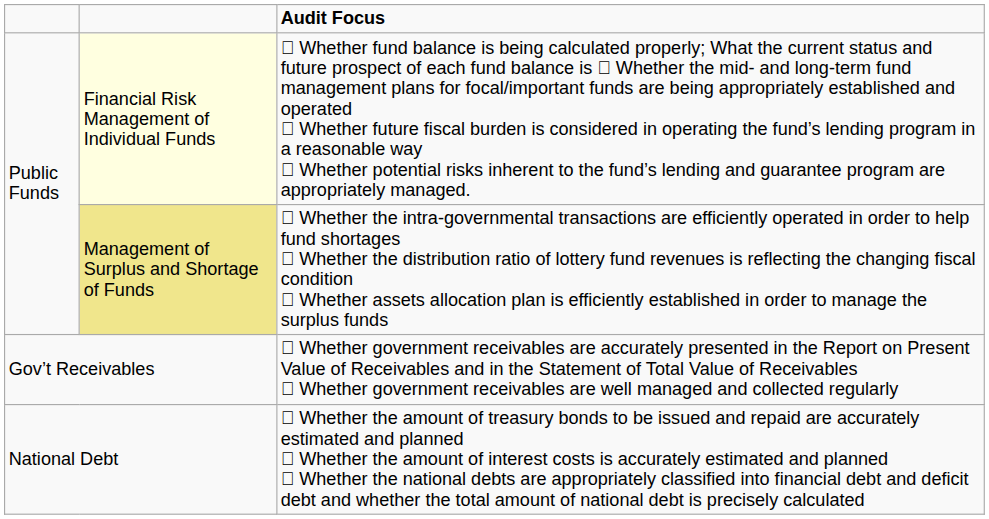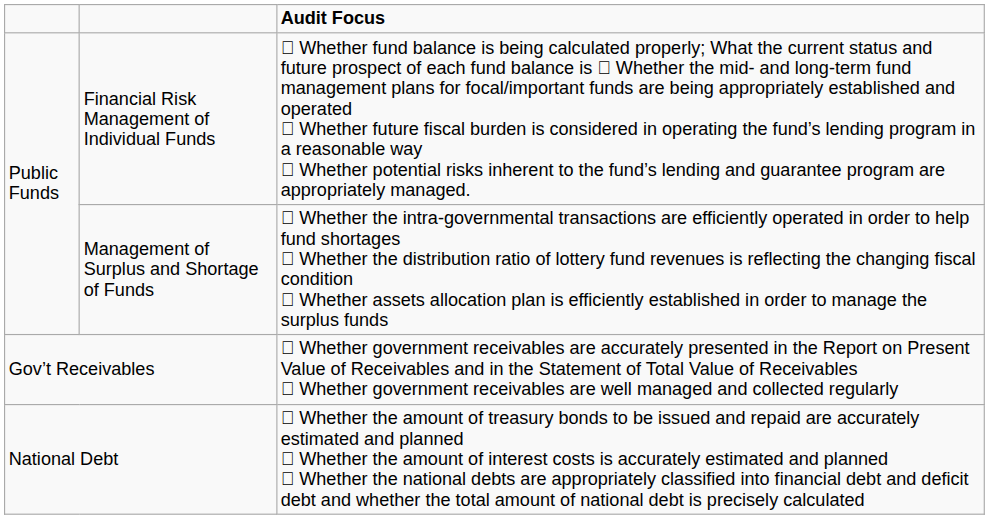(150, 118) lightyellow background -> (150, 118) no background
(171, 269) khaki background -> (171, 269) no background
